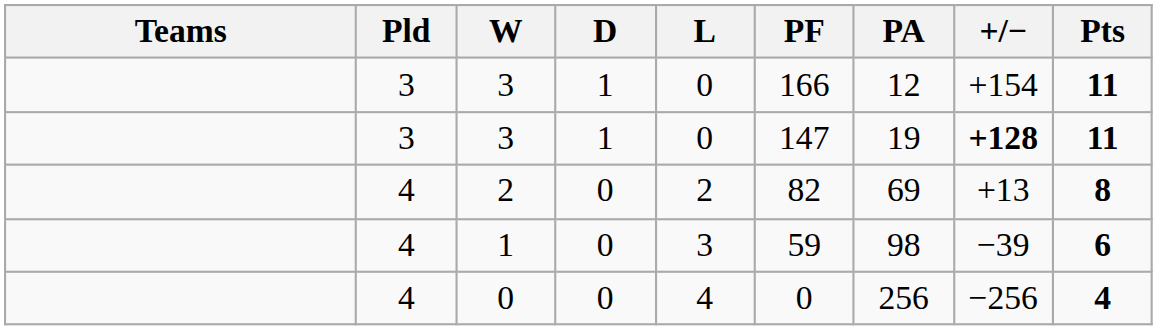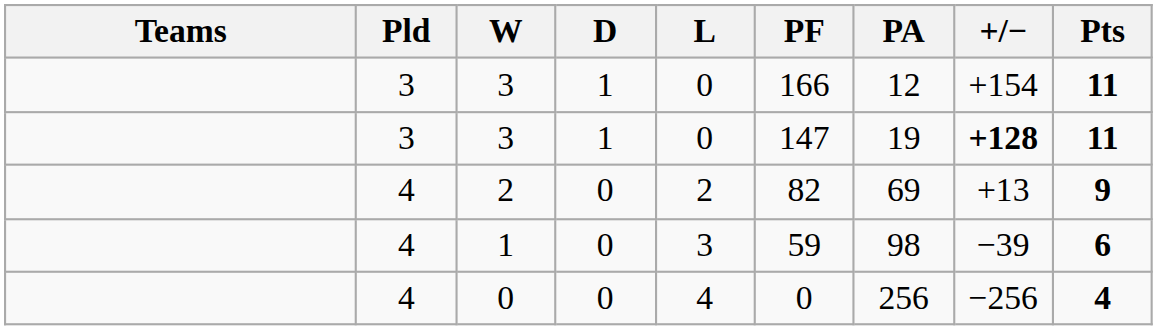(1103, 191) 8 -> (1103, 191) 9
